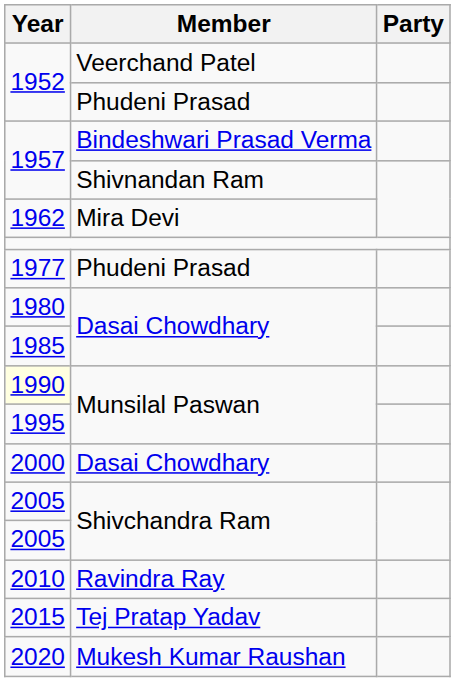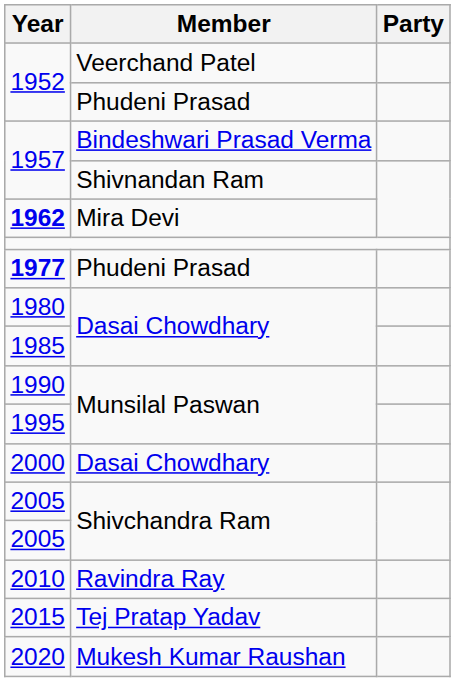(38, 218) normal -> (38, 218) bold
(38, 268) normal -> (38, 268) bold
(38, 384) lightyellow background -> (38, 384) no background
